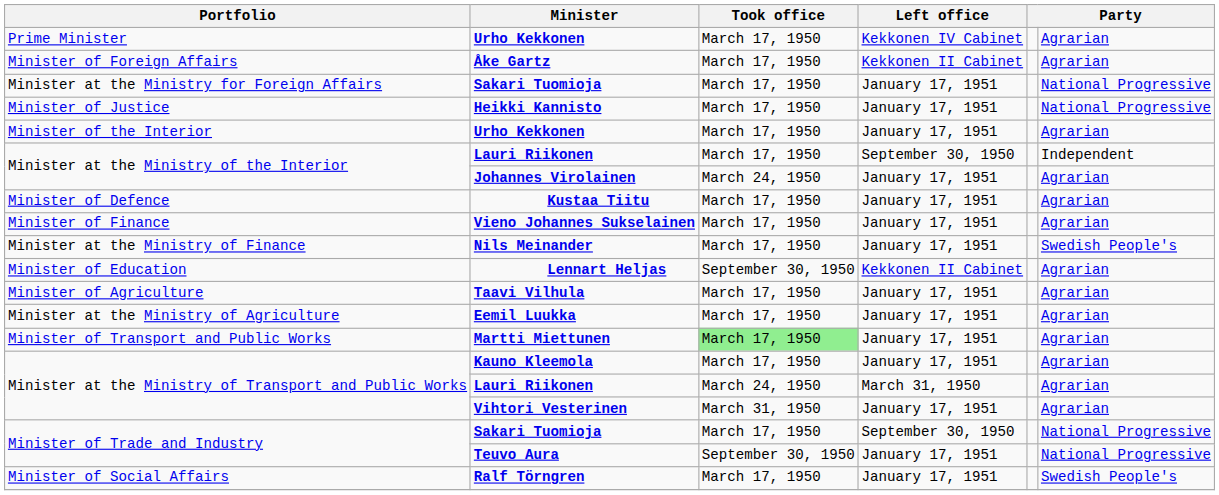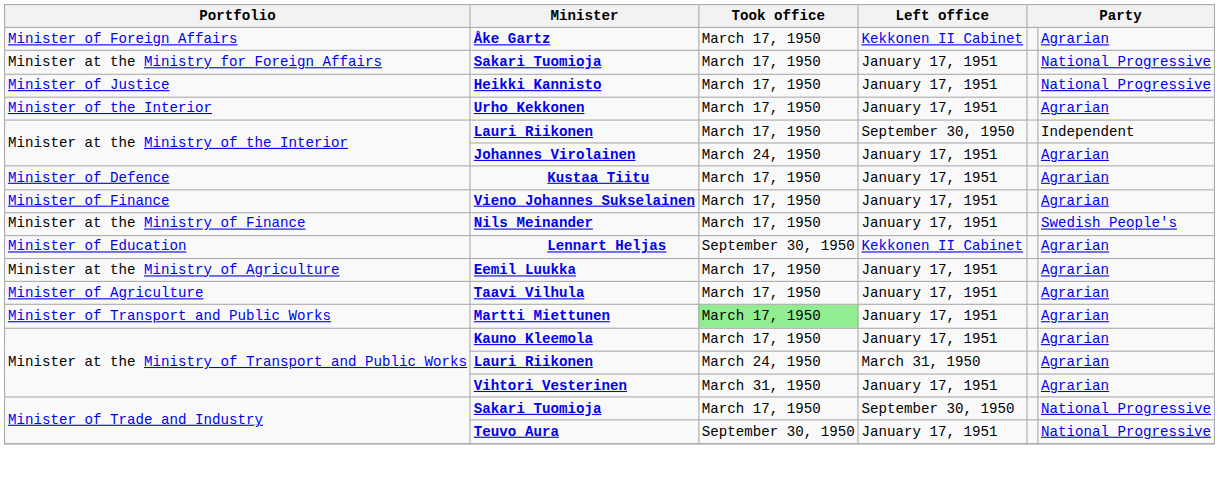- row: (67, 39)
rows swapped: (106, 293) <-> (174, 316)
- row: (118, 478)
